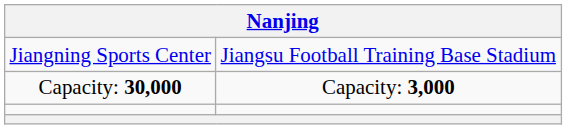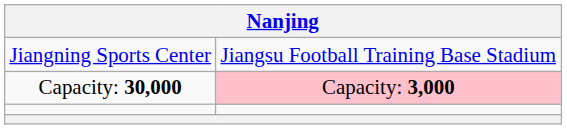(388, 87) no background -> (388, 87) pink background
